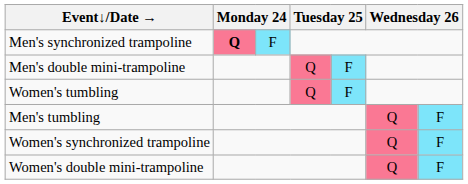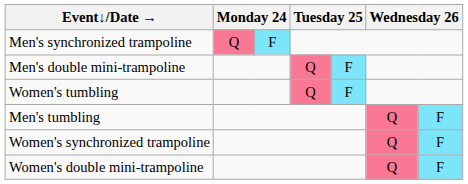(234, 42) bold -> (234, 42) normal
